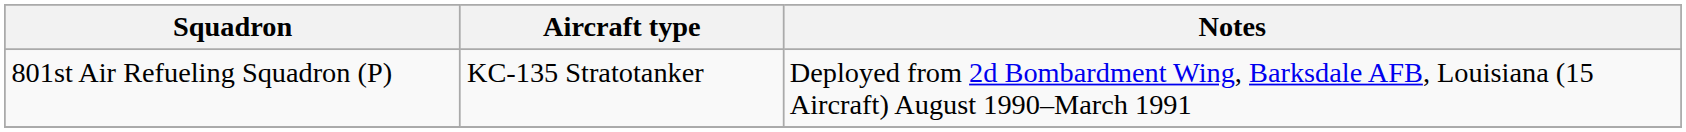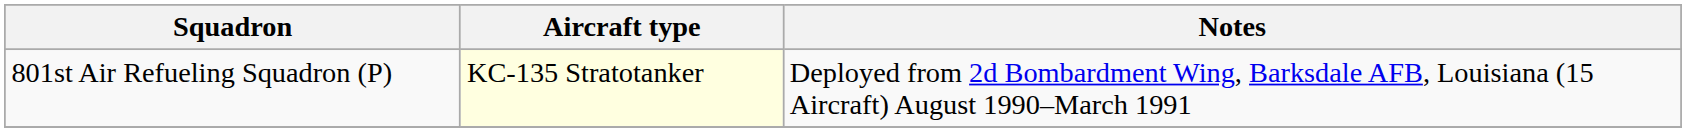(585, 71) no background -> (585, 71) lightyellow background
